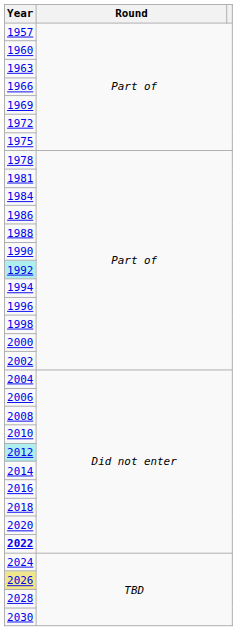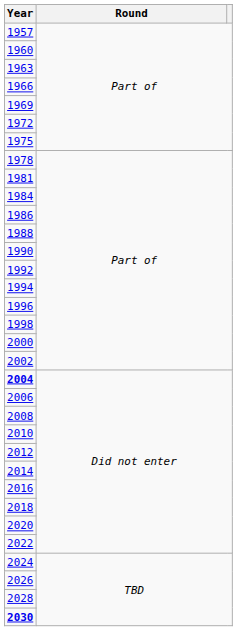(20, 269) paleturquoise background -> (20, 269) no background
(20, 379) normal -> (20, 379) bold
(20, 452) paleturquoise background -> (20, 452) no background
(20, 543) bold -> (20, 543) normal
(20, 580) khaki background -> (20, 580) no background
(20, 617) normal -> (20, 617) bold
